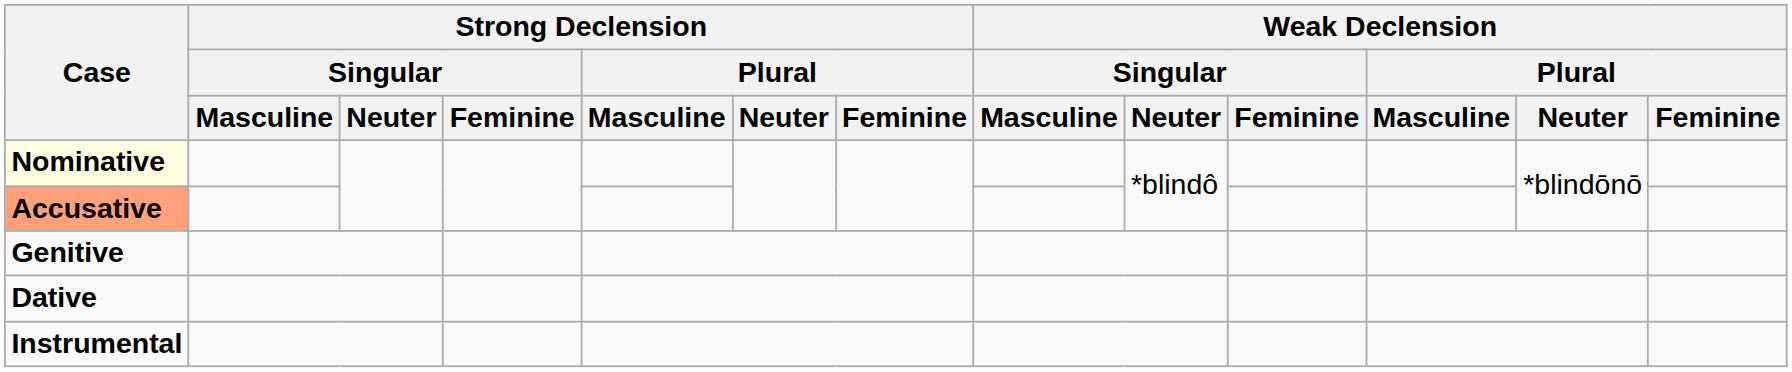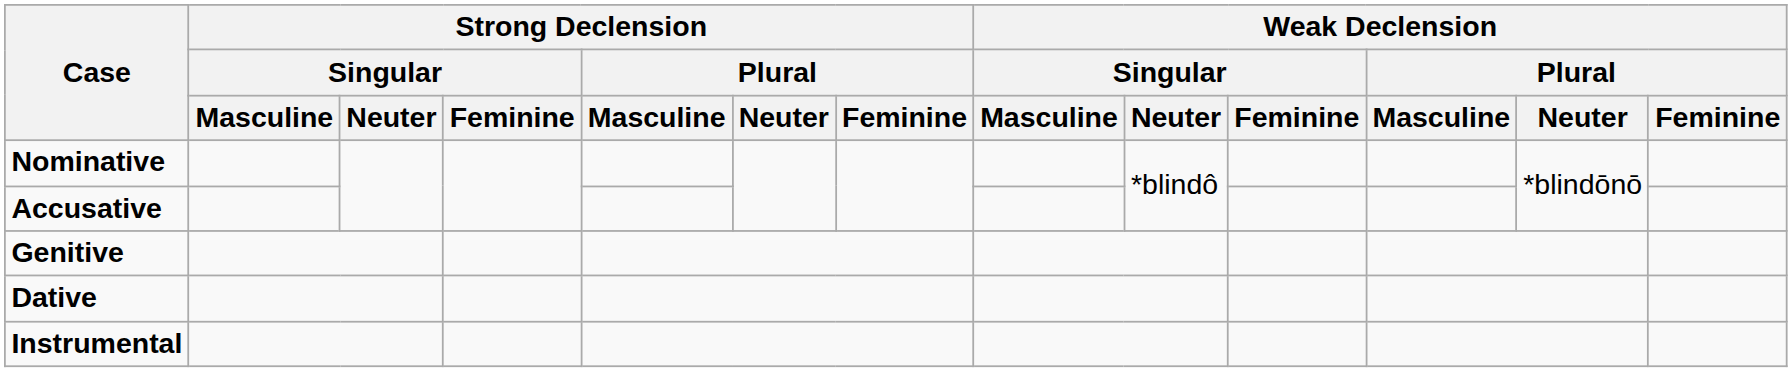(88, 162) lightyellow background -> (88, 162) no background
(87, 207) lightsalmon background -> (87, 207) no background
